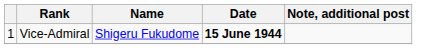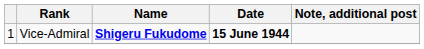(147, 33) normal -> (151, 33) bold
